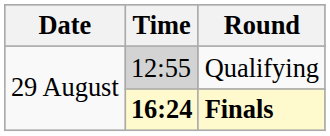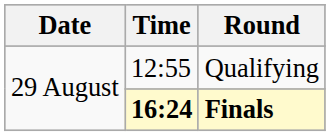(161, 67) lightgrey background -> (161, 67) no background
